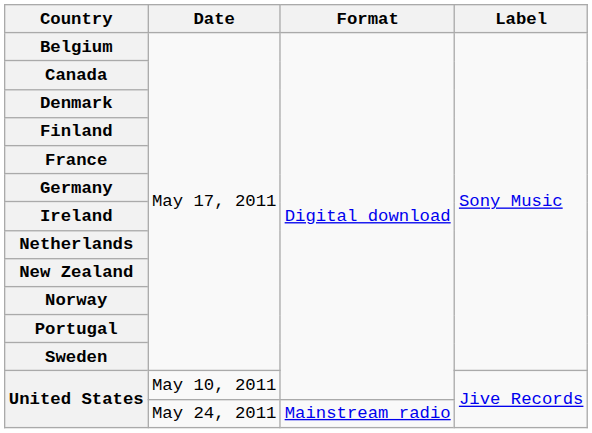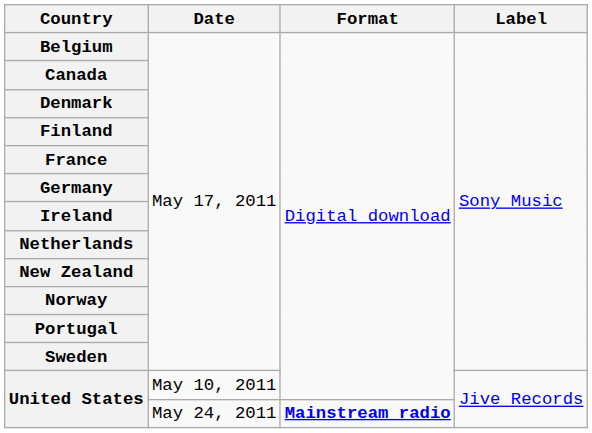(368, 413) normal -> (368, 413) bold
